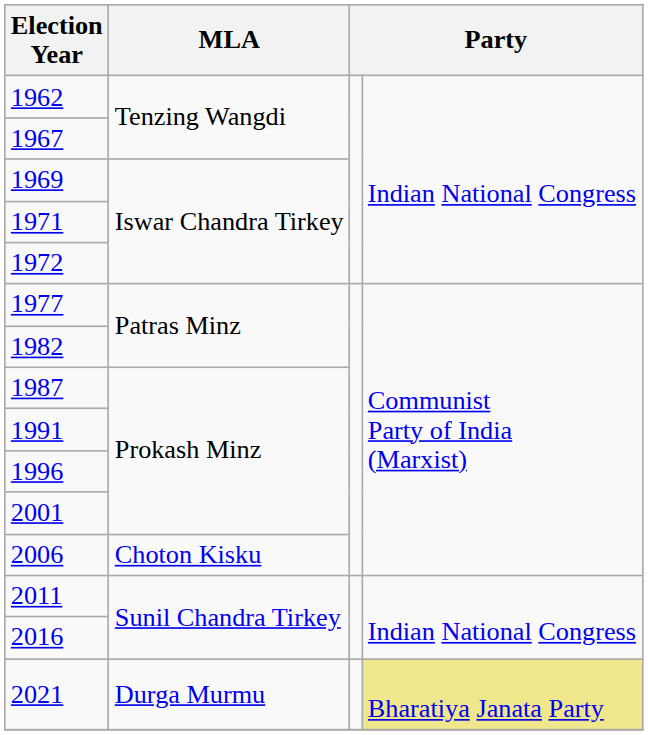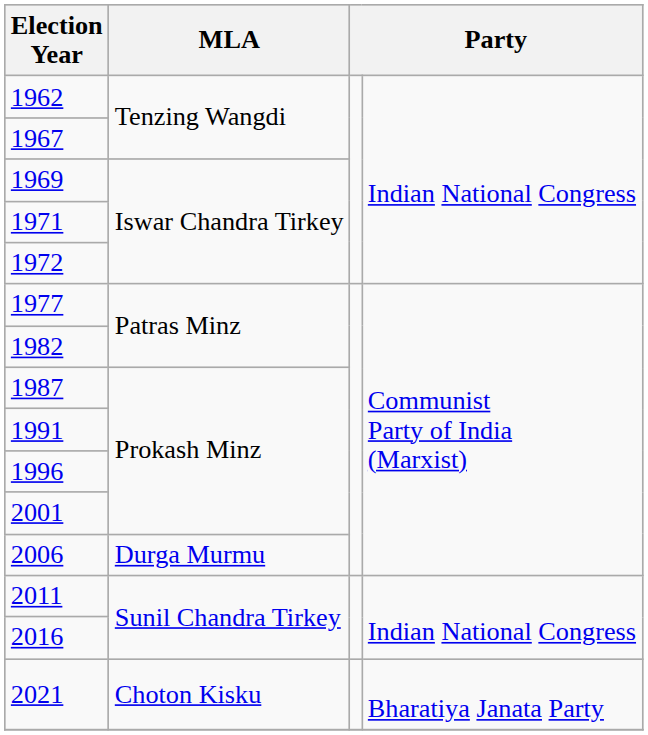(188, 554) Choton Kisku -> (190, 554) Durga Murmu
(190, 693) Durga Murmu -> (188, 693) Choton Kisku
(486, 708) khaki background -> (486, 708) no background
